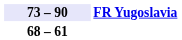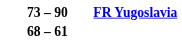(47, 12) lavender background -> (47, 12) no background
